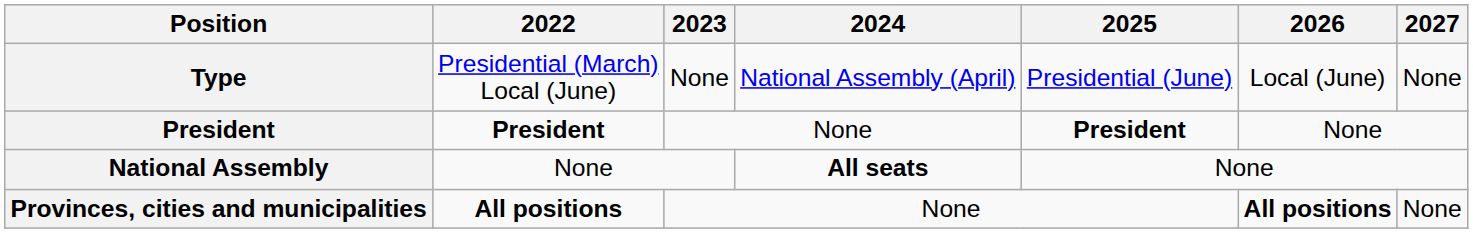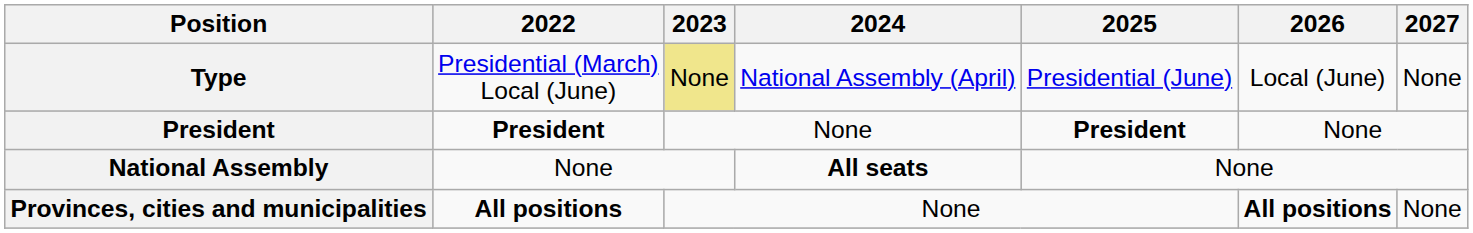(699, 76) no background -> (699, 76) khaki background
